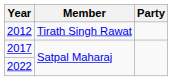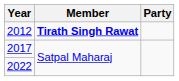(84, 31) normal -> (88, 31) bold
